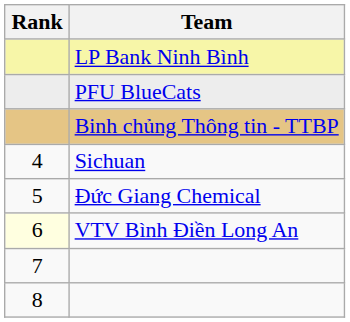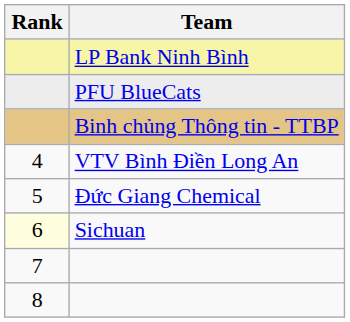(110, 160) Sichuan -> (186, 160) VTV Bình Điền Long An
(186, 230) VTV Bình Điền Long An -> (110, 230) Sichuan
